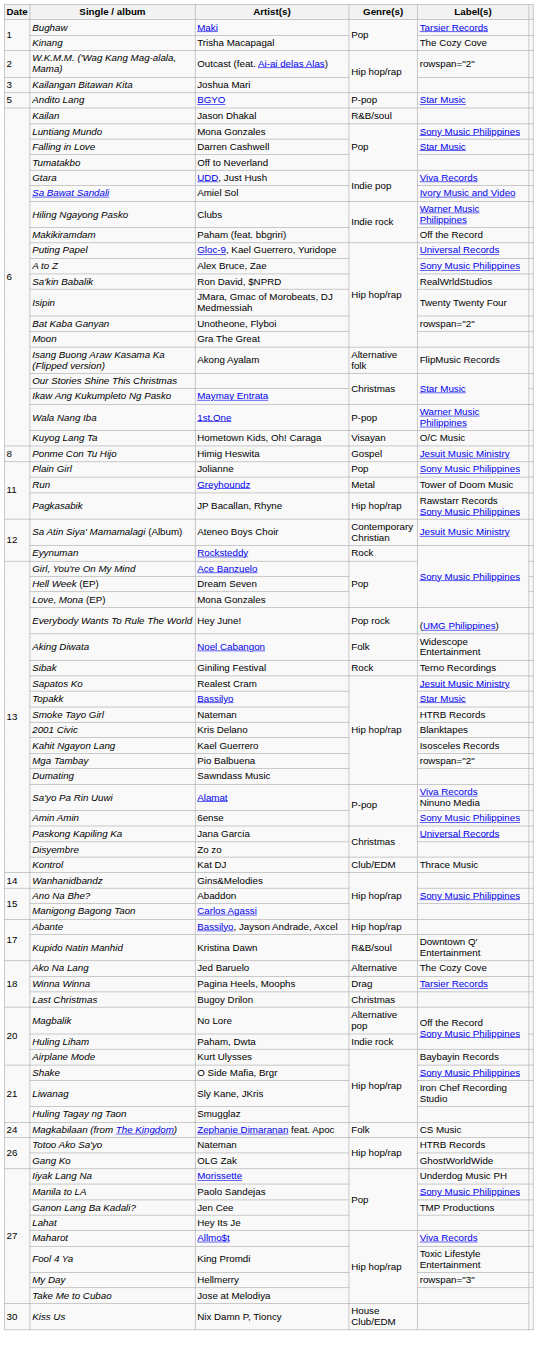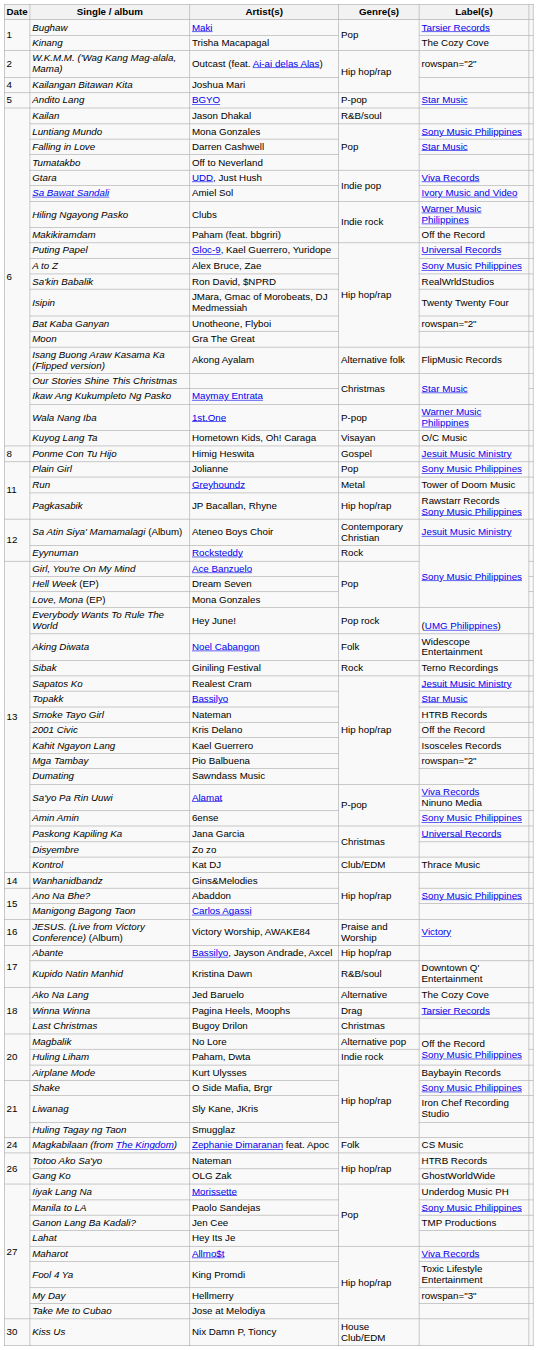(9, 85) 3 -> (9, 85) 4
(444, 730) Blanktapes -> (453, 730) Off the Record
+ row: (89, 932)
